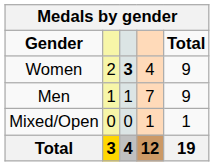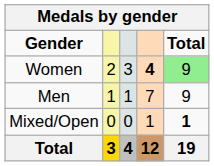(128, 70) bold -> (128, 70) normal
(150, 70) normal -> (150, 70) bold
(186, 70) no background -> (186, 70) lightgreen background
(186, 122) normal -> (186, 122) bold
